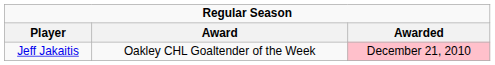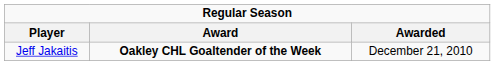(220, 51) normal -> (220, 51) bold
(419, 51) pink background -> (421, 51) no background
